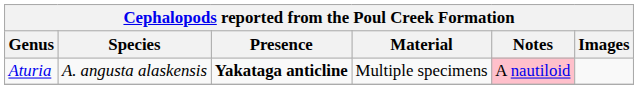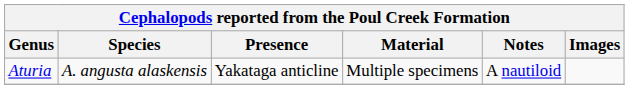(281, 71) bold -> (277, 71) normal
(533, 71) pink background -> (524, 71) no background
